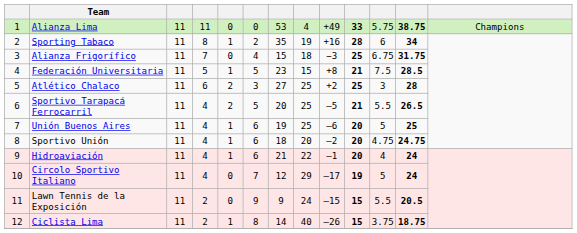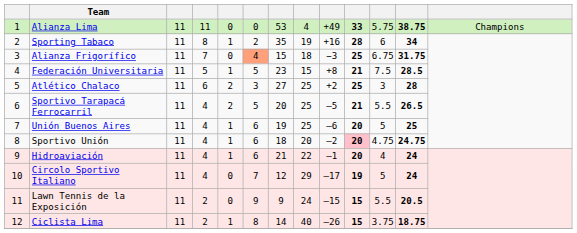(256, 56) no background -> (256, 56) lightsalmon background
(357, 141) no background -> (357, 141) pink background
